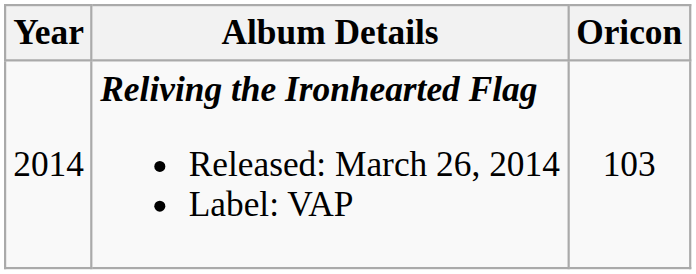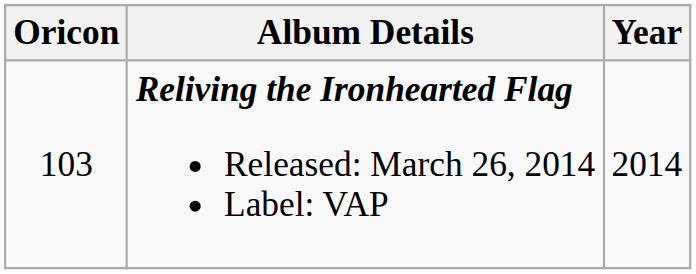columns swapped: (49, 32) <-> (629, 32)
